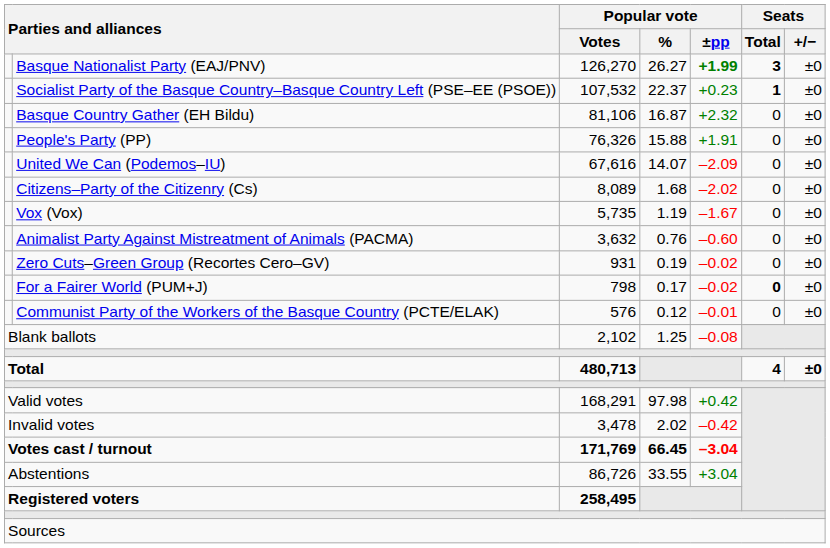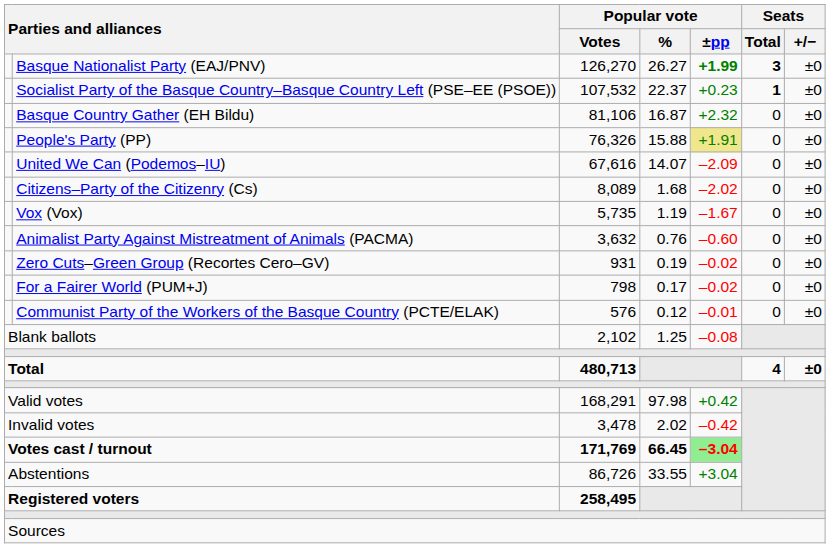(718, 139) no background -> (718, 139) khaki background
(776, 287) bold -> (776, 287) normal
(718, 449) no background -> (718, 449) lightgreen background
